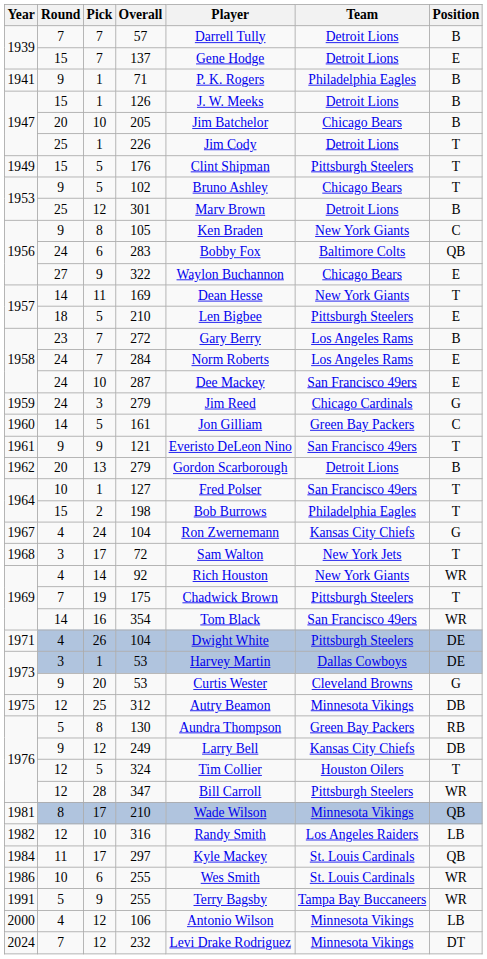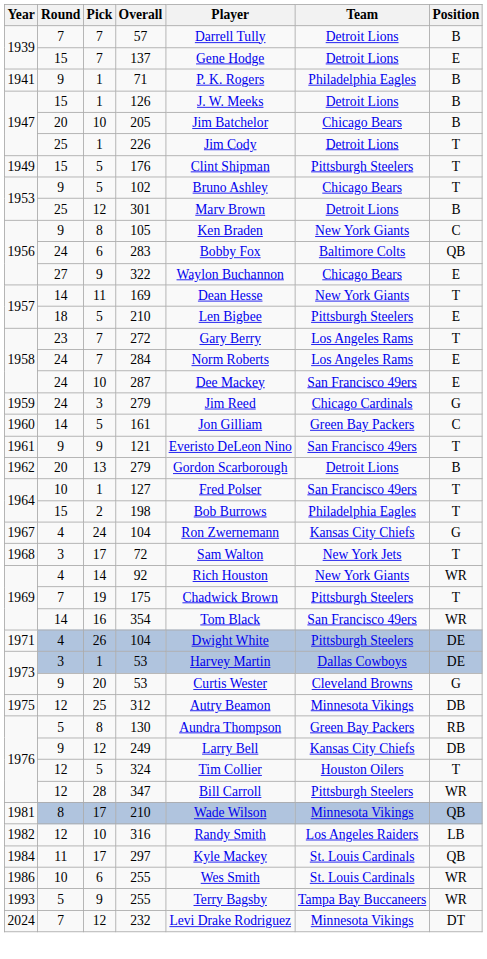(456, 338) B -> (456, 338) T
(21, 899) 1991 -> (21, 899) 1993
- row: (99, 921)
